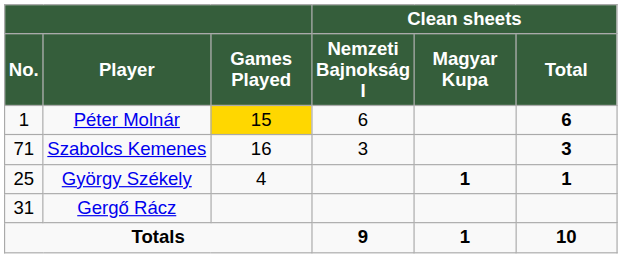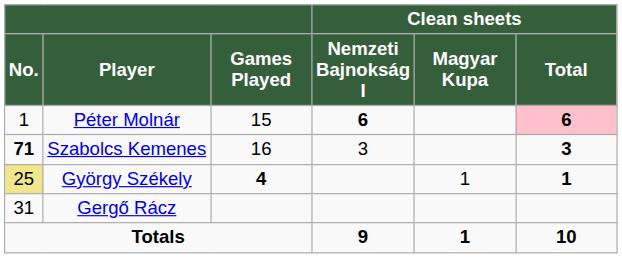(261, 119) gold background -> (261, 119) no background
(363, 119) normal -> (363, 119) bold
(566, 119) no background -> (566, 119) pink background
(24, 149) normal -> (24, 149) bold
(24, 178) no background -> (24, 178) khaki background
(261, 178) normal -> (261, 178) bold
(465, 178) bold -> (465, 178) normal
